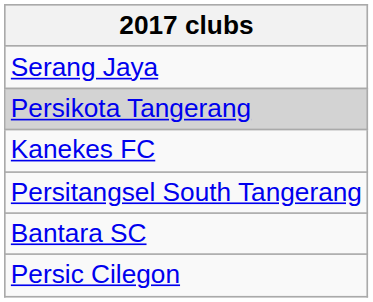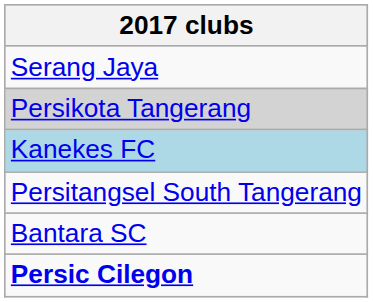(83, 150) no background -> (83, 150) lightblue background
(95, 274) normal -> (102, 274) bold
